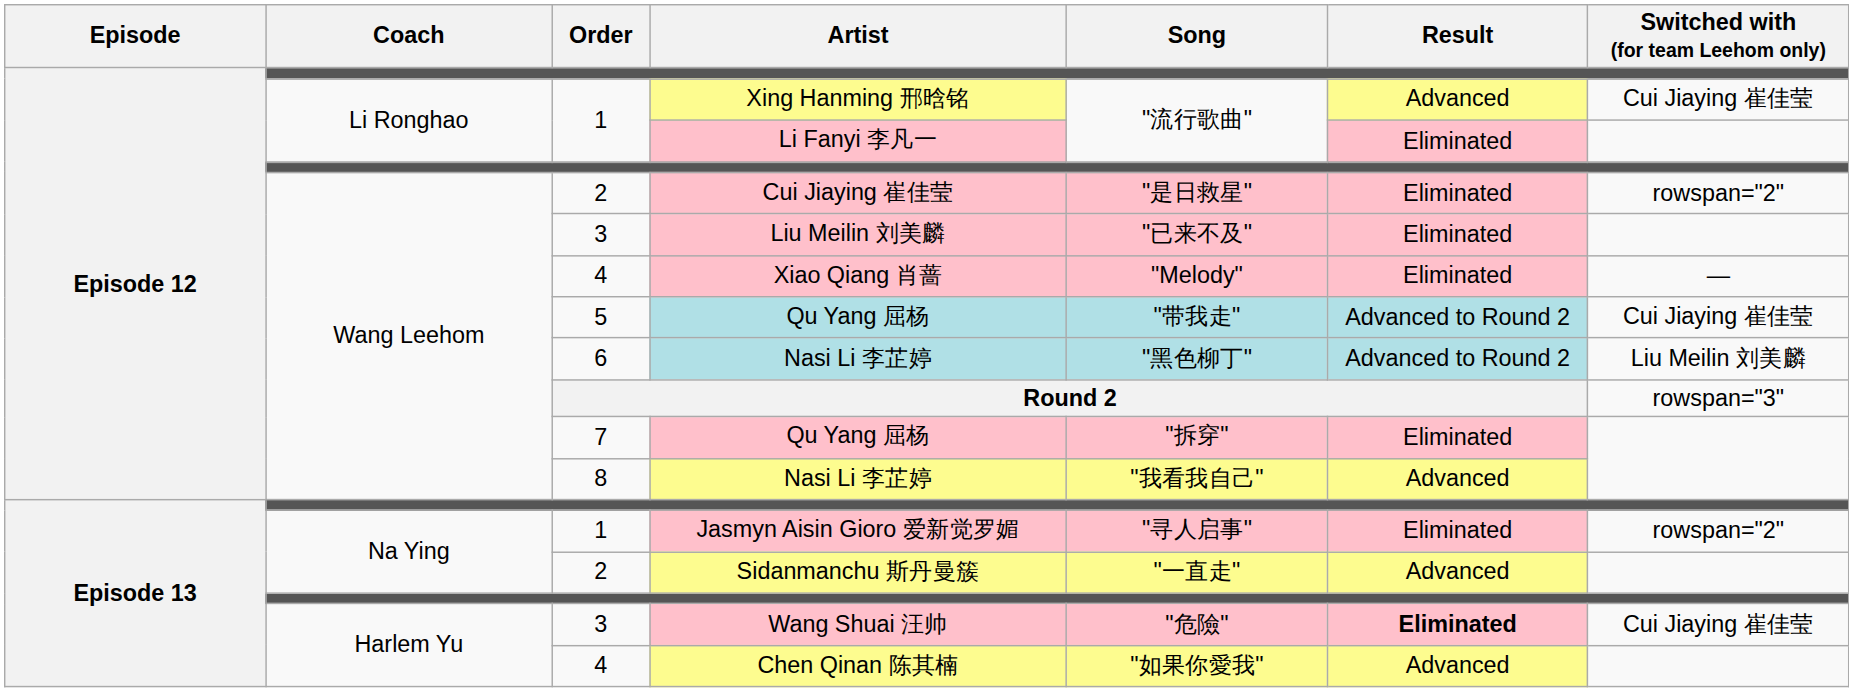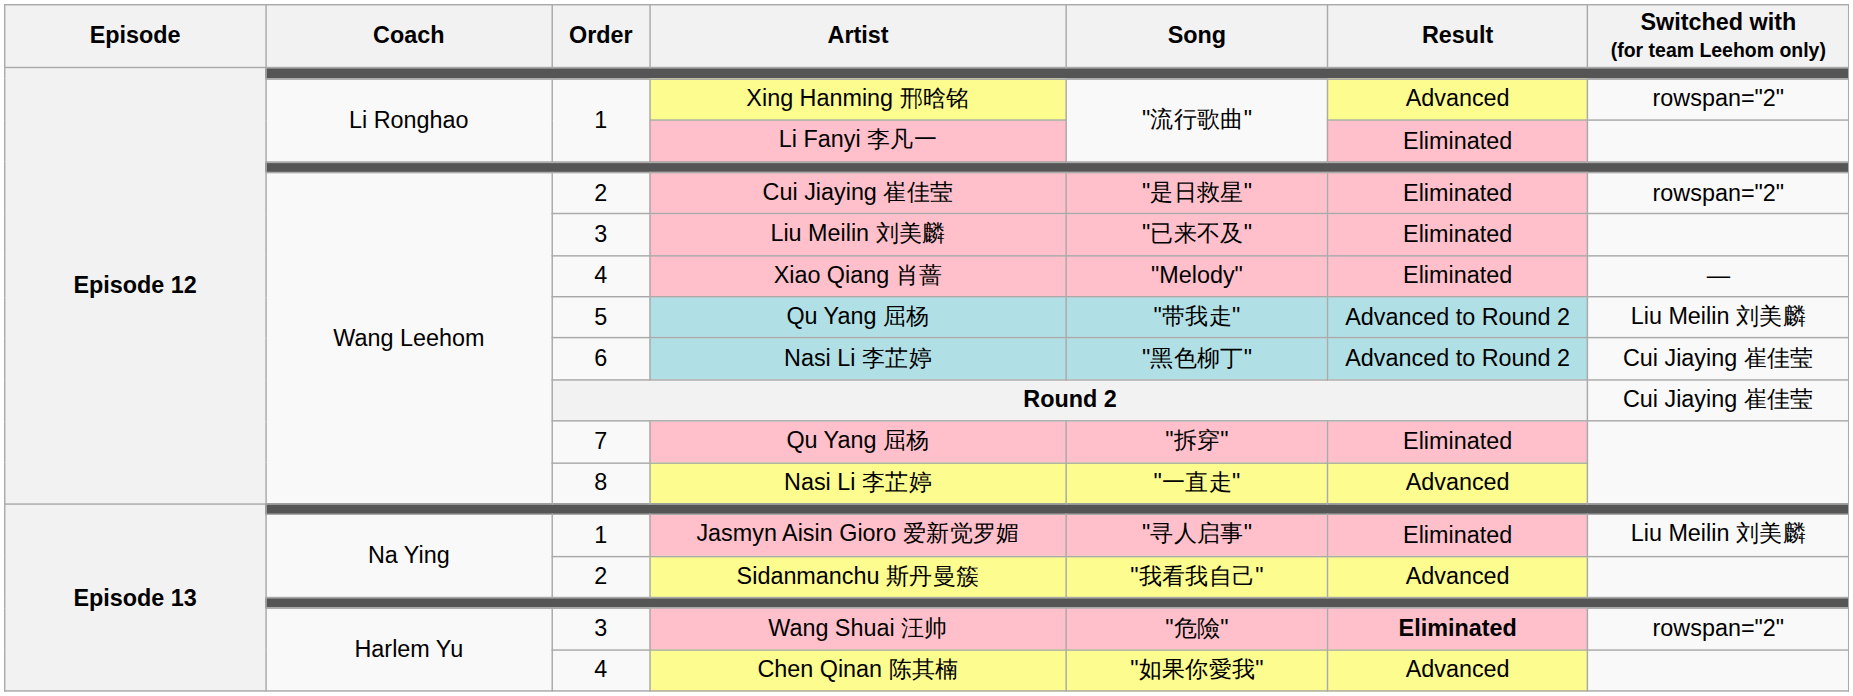(1718, 98) Cui Jiaying 崔佳莹 -> (1718, 99) rowspan="2"
(1718, 316) Cui Jiaying 崔佳莹 -> (1718, 316) Liu Meilin 刘美麟
(1718, 357) Liu Meilin 刘美麟 -> (1718, 357) Cui Jiaying 崔佳莹
(1718, 397) rowspan="3" -> (1718, 399) Cui Jiaying 崔佳莹
(1197, 477) "我看我自己" -> (1197, 482) "一直走"
(1718, 530) rowspan="2" -> (1718, 534) Liu Meilin 刘美麟
(1197, 571) "一直走" -> (1197, 575) "我看我自己"
(1718, 623) Cui Jiaying 崔佳莹 -> (1718, 628) rowspan="2"
